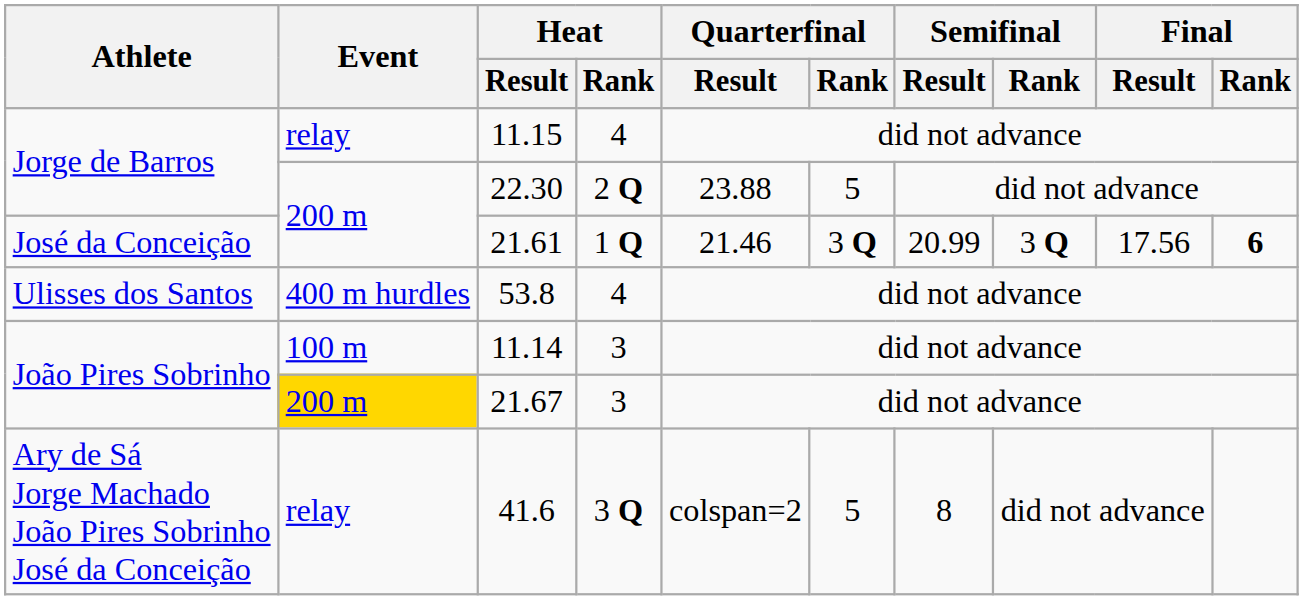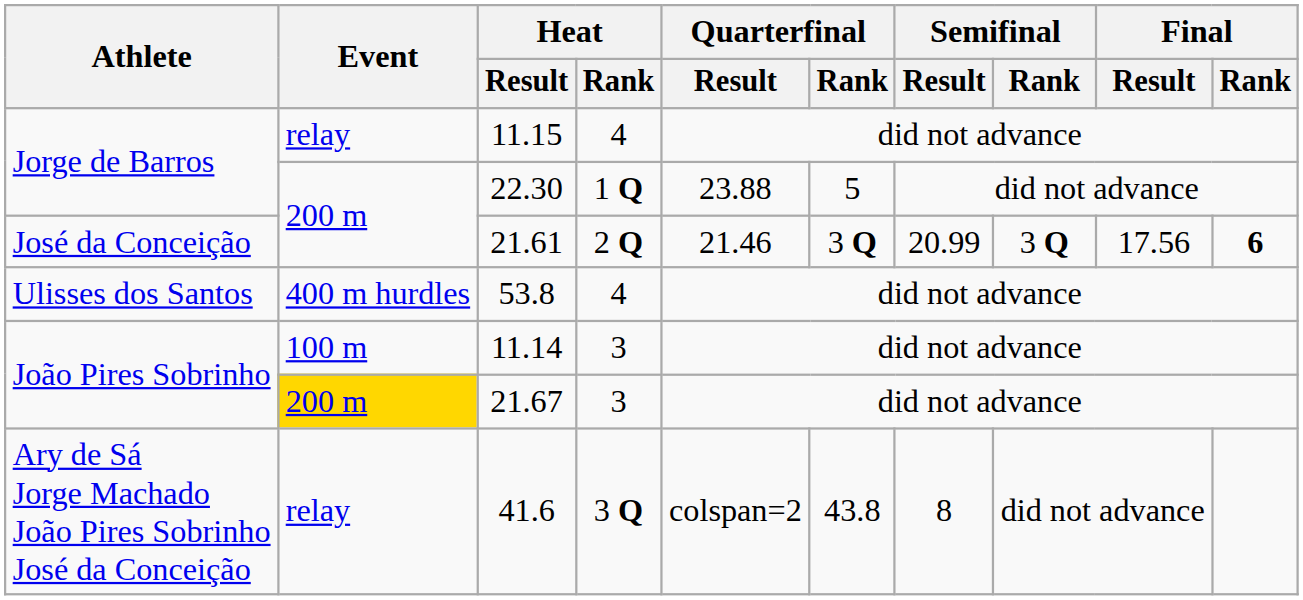(618, 188) 2 Q -> (618, 188) 1 Q
(618, 241) 1 Q -> (618, 241) 2 Q
(852, 511) 5 -> (852, 511) 43.8
